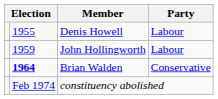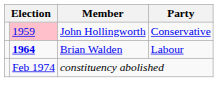- row: (91, 31)
(24, 49) no background -> (24, 31) pink background
(167, 49) Labour -> (181, 31) Conservative
(181, 67) Conservative -> (167, 49) Labour
